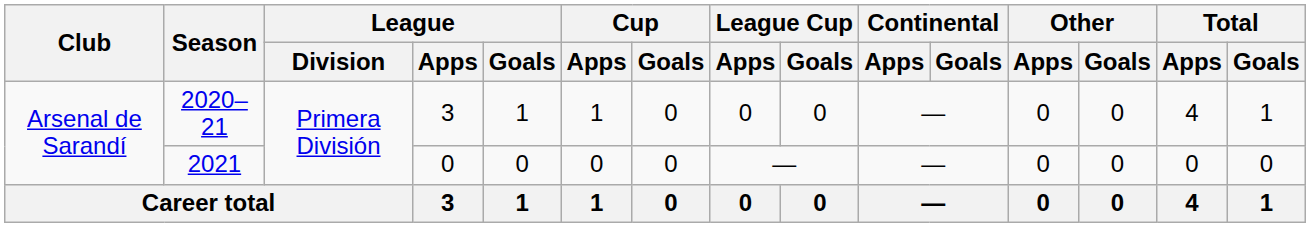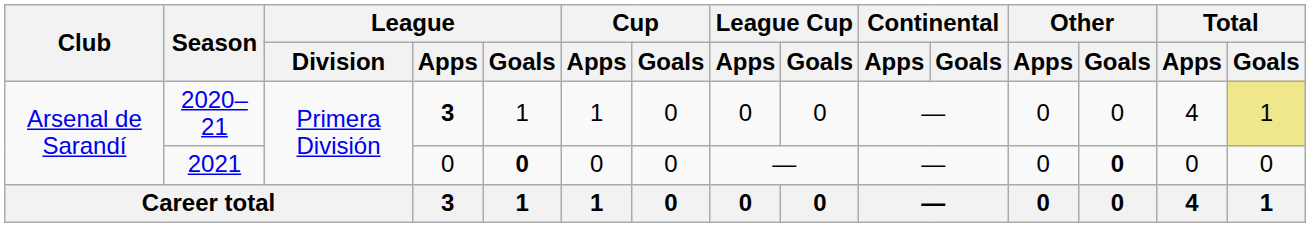(448, 113) normal -> (448, 113) bold
(1266, 113) no background -> (1266, 113) khaki background
(522, 164) normal -> (522, 164) bold
(1118, 164) normal -> (1118, 164) bold
